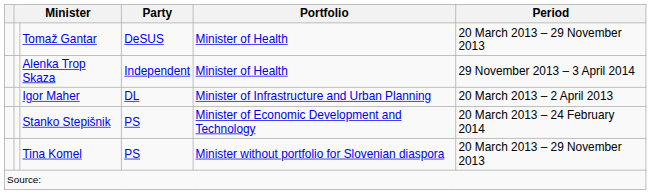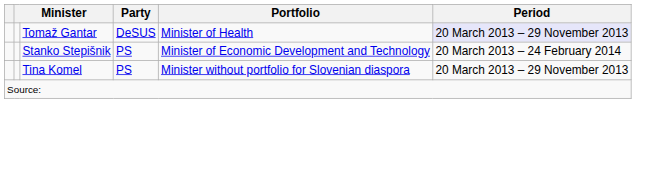(540, 39) no background -> (532, 32) lavender background
- row: (54, 71)
- row: (51, 96)
